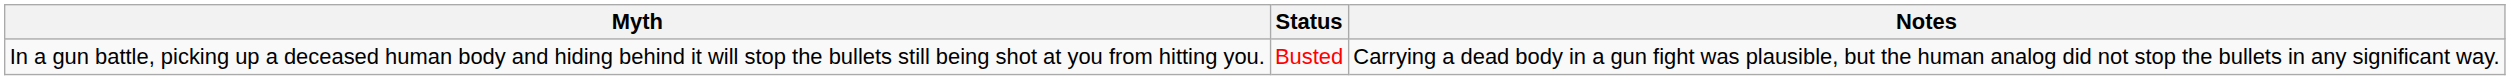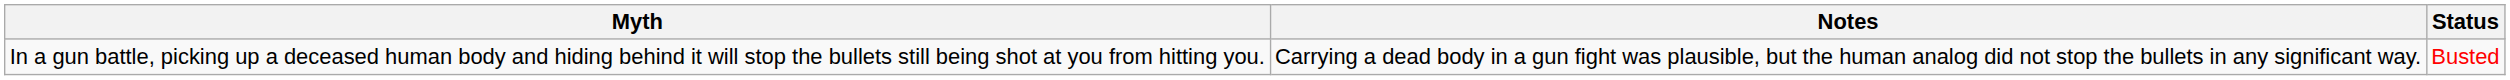columns swapped: (1309, 21) <-> (1926, 21)
